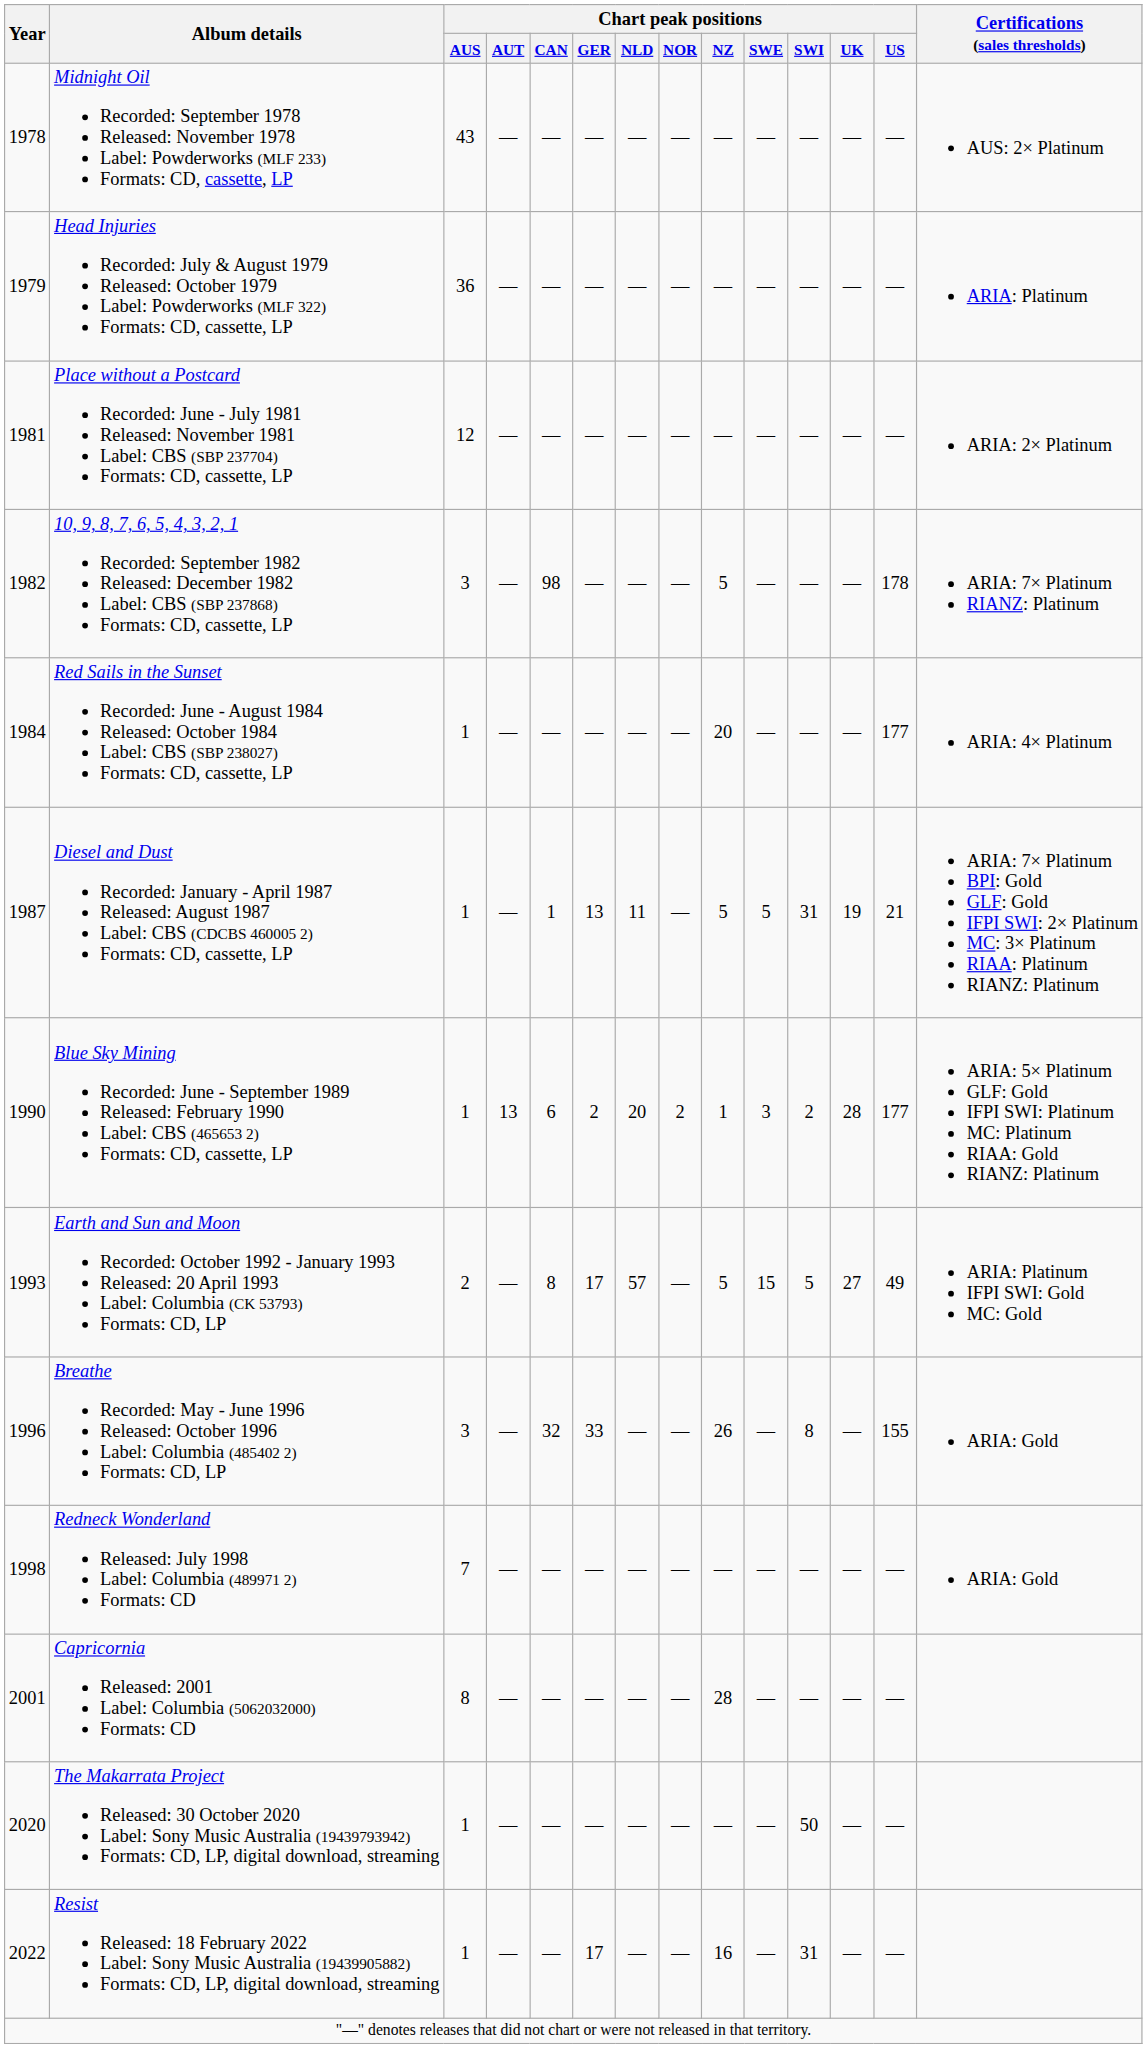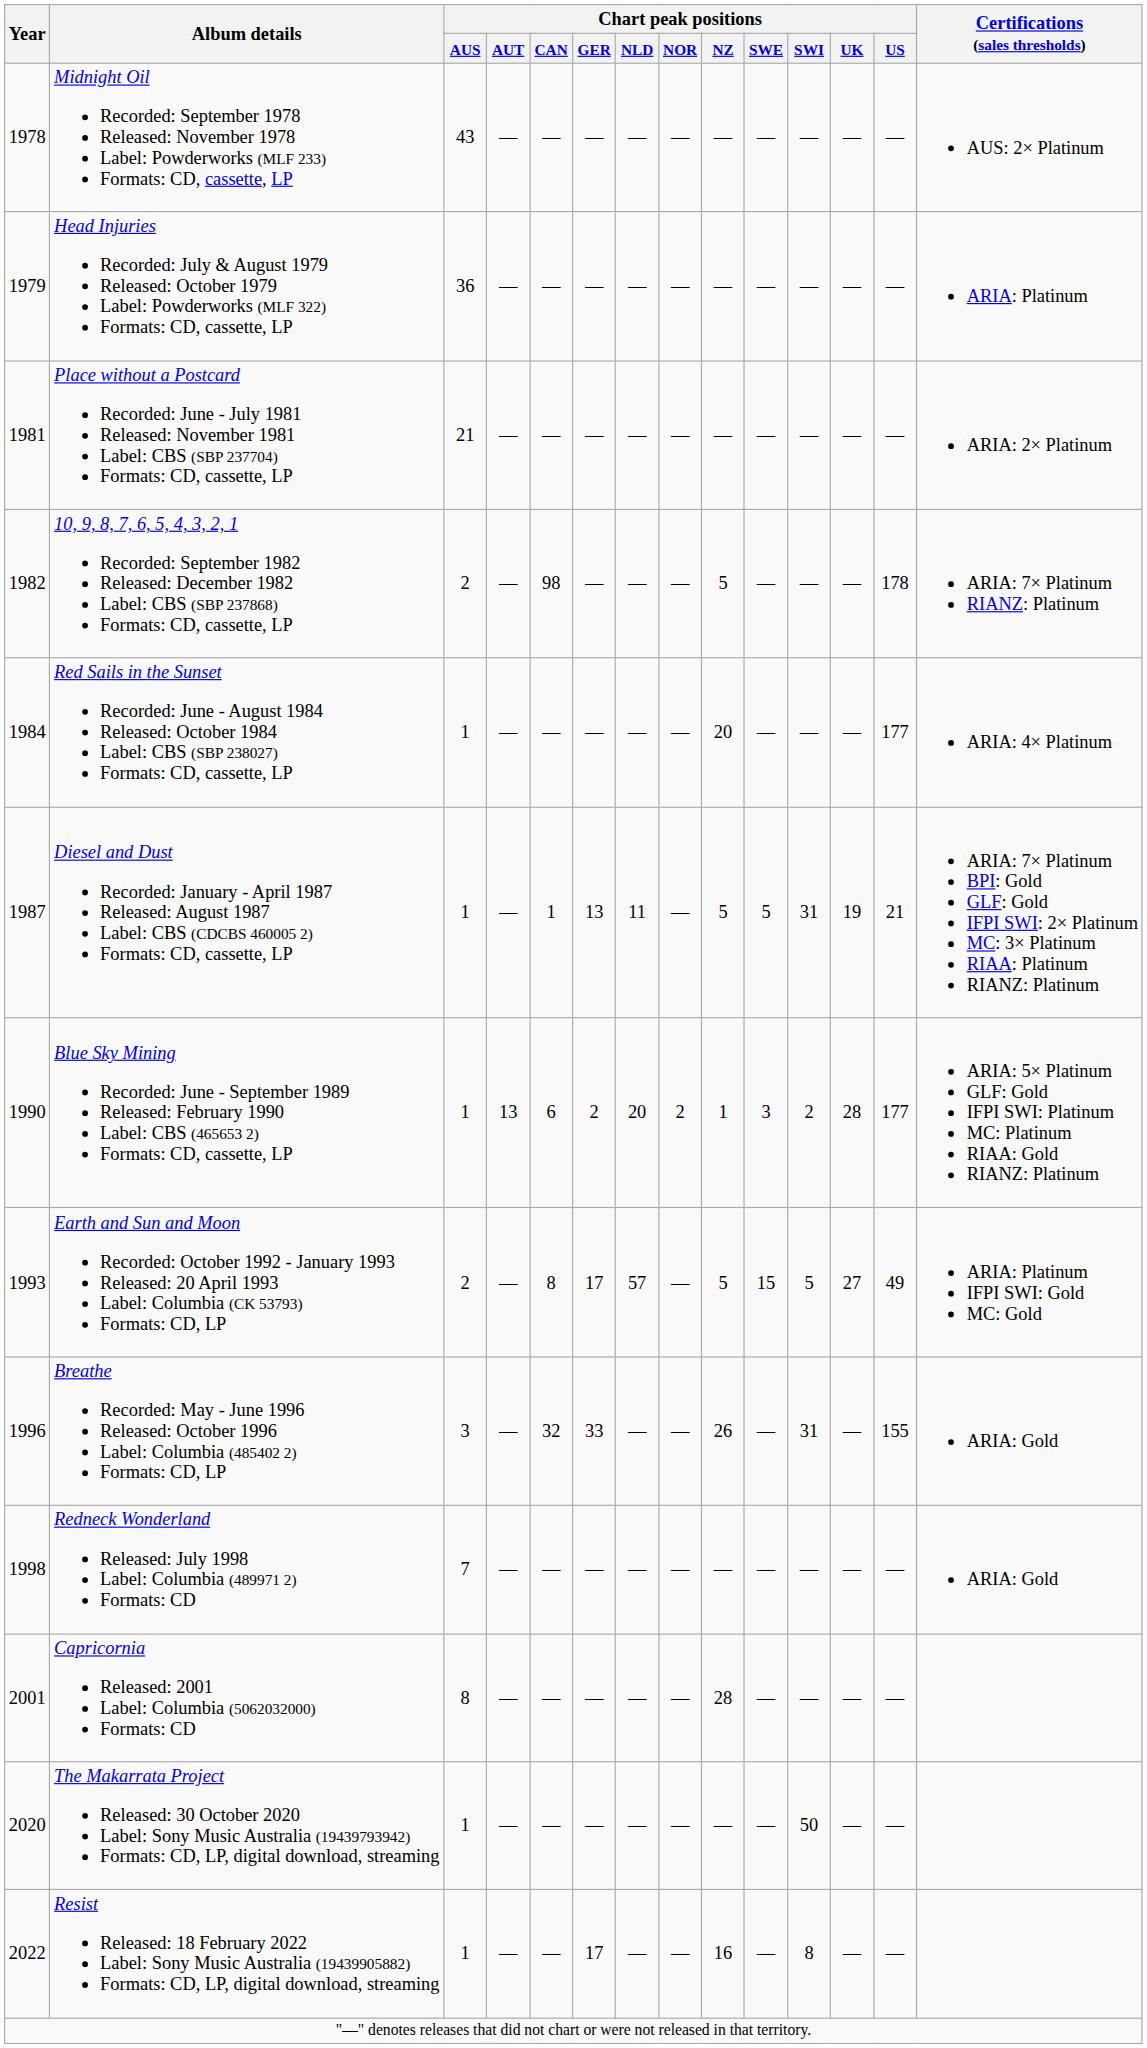(465, 434) 12 -> (465, 434) 21
(465, 583) 3 -> (465, 583) 2
(809, 1431) 8 -> (809, 1431) 31
(809, 1953) 31 -> (809, 1953) 8
